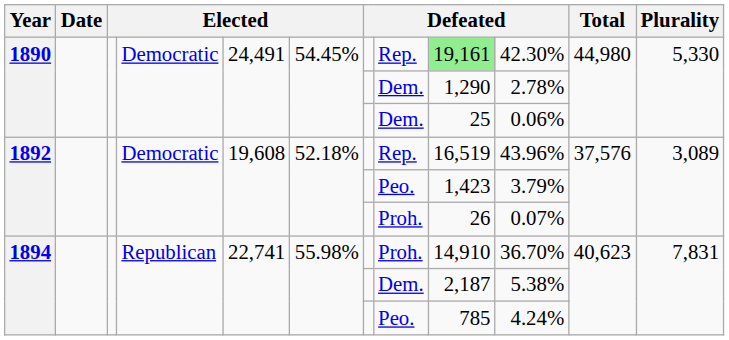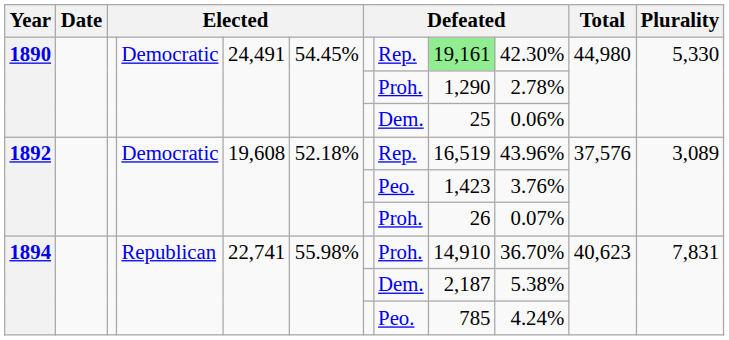(401, 86) Dem. -> (400, 86) Proh.
(537, 185) 3.79% -> (537, 185) 3.76%
